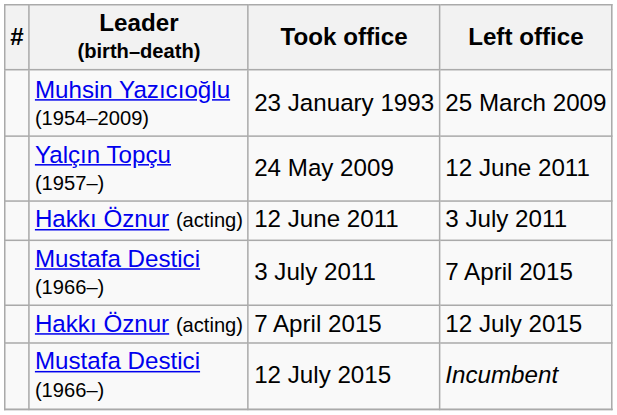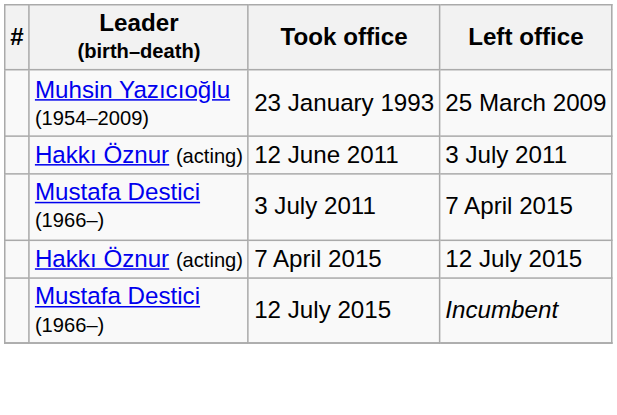- row: (324, 168)
